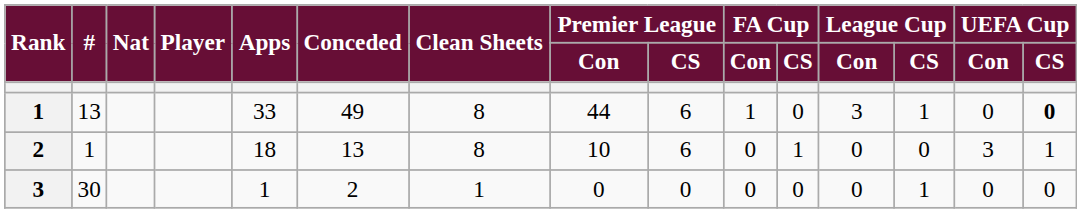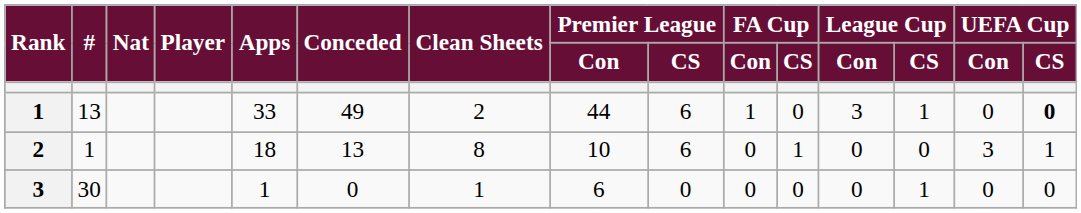(479, 111) 8 -> (479, 111) 2
(353, 188) 2 -> (353, 188) 0
(599, 188) 0 -> (599, 188) 6
